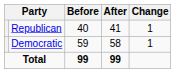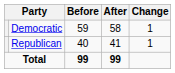rows swapped: (37, 44) <-> (37, 28)
